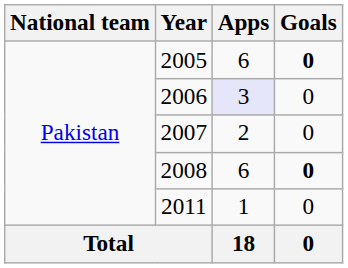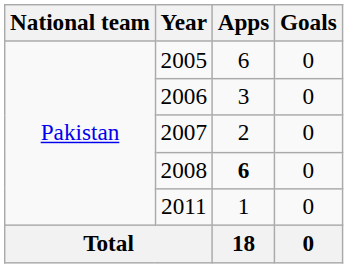(308, 59) bold -> (308, 59) normal
(243, 96) lavender background -> (243, 96) no background
(243, 170) normal -> (243, 170) bold
(308, 170) bold -> (308, 170) normal
